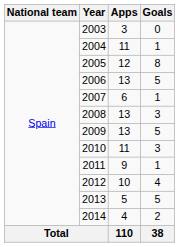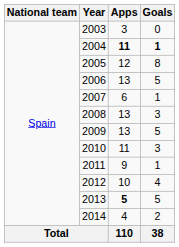(124, 47) normal -> (124, 47) bold
(157, 47) normal -> (157, 47) bold
(124, 200) normal -> (124, 200) bold
